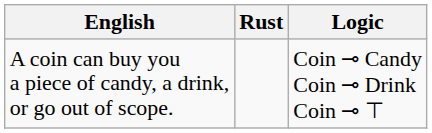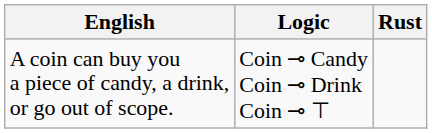columns swapped: (358, 21) <-> (261, 21)
